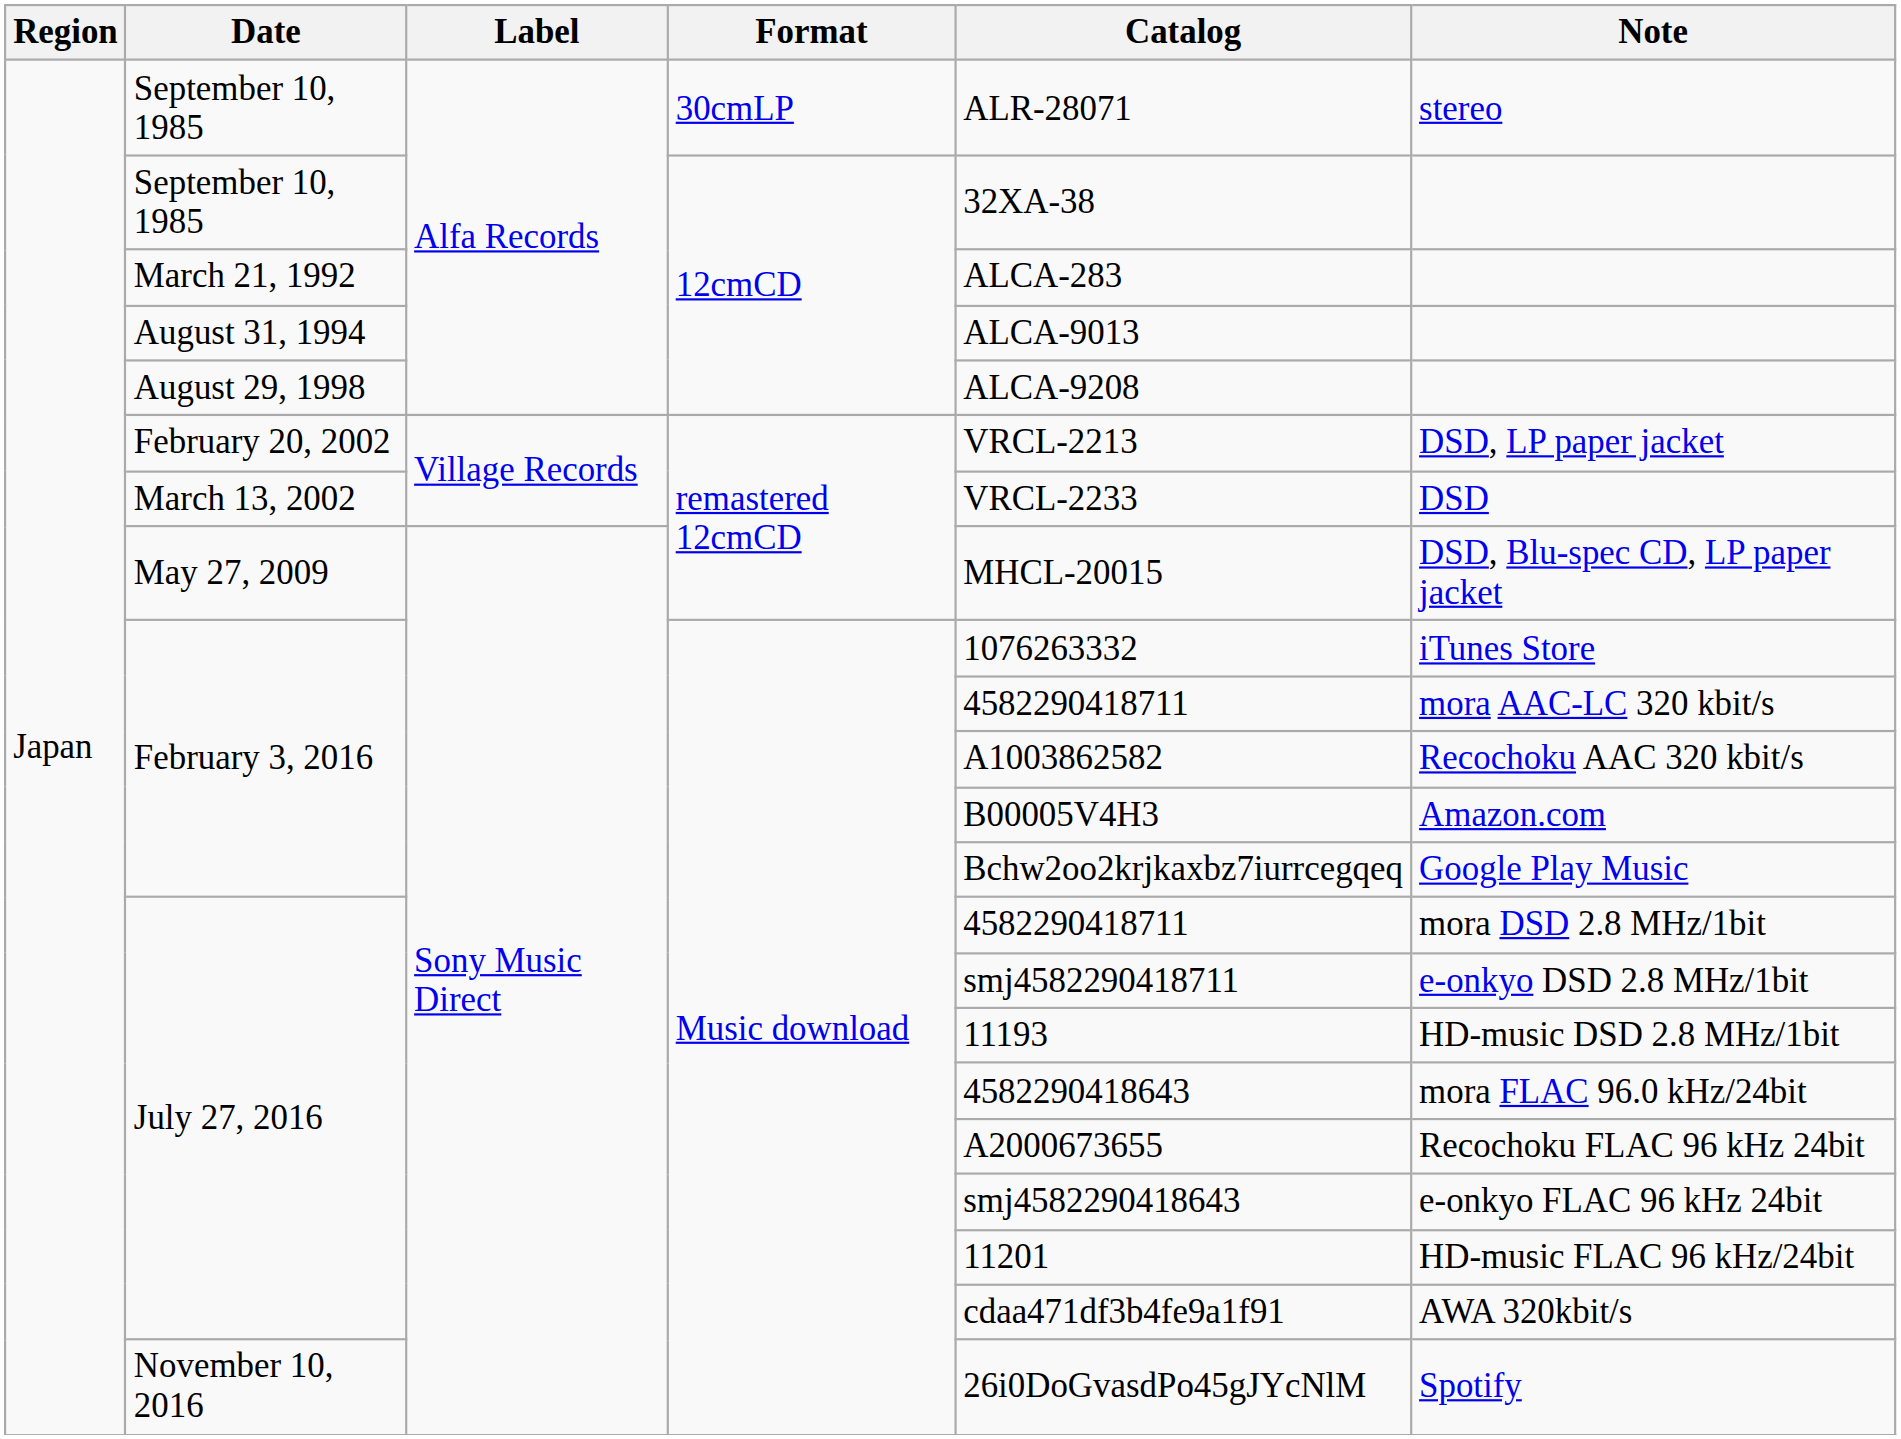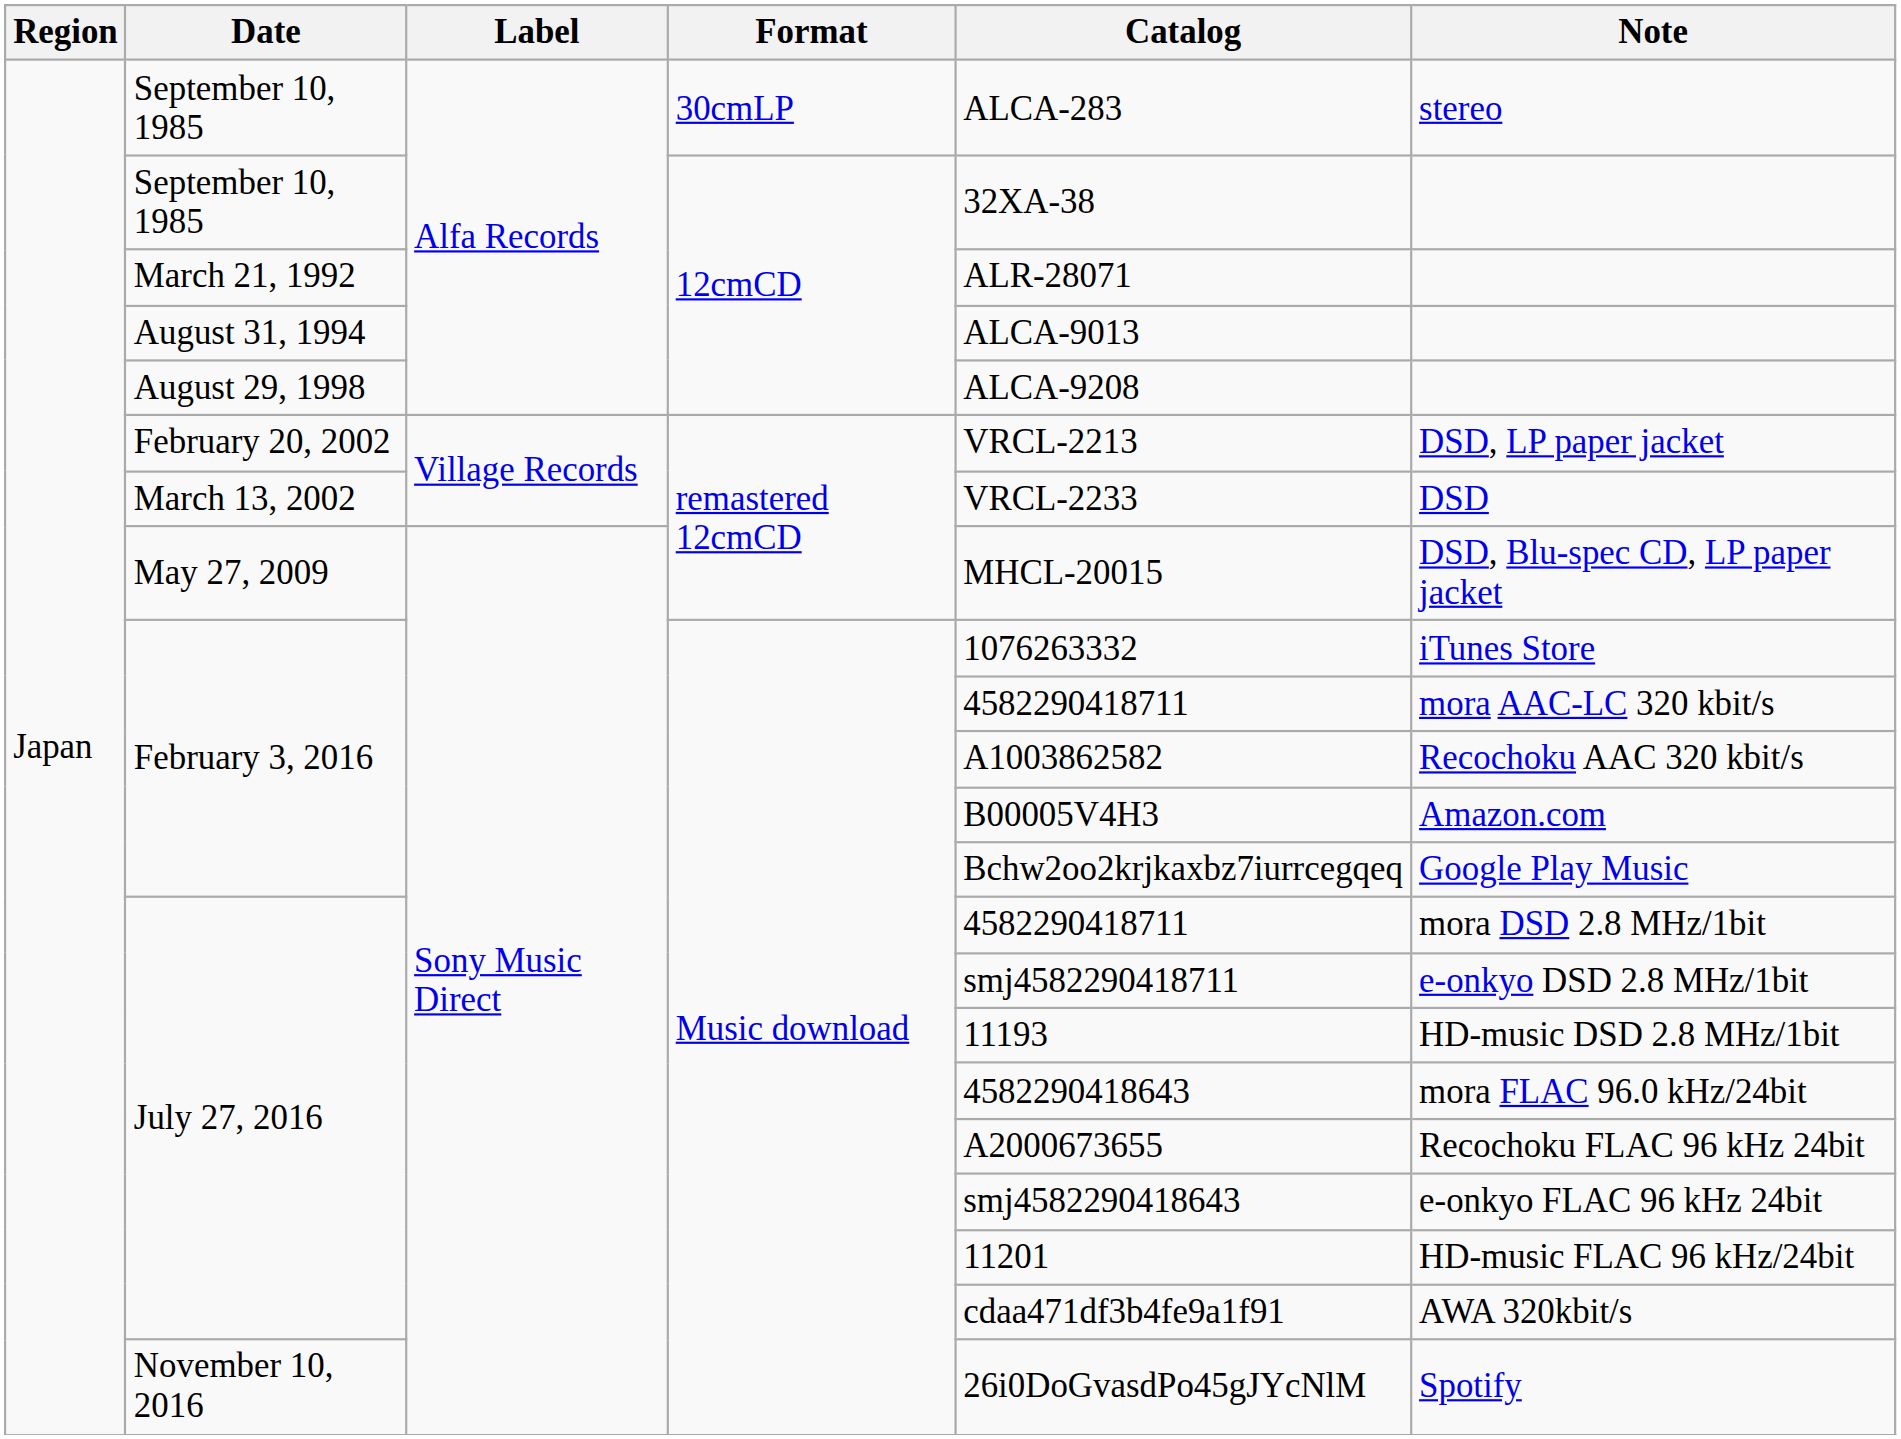(1048, 107) ALR-28071 -> (1043, 107) ALCA-283
(1043, 276) ALCA-283 -> (1048, 276) ALR-28071
